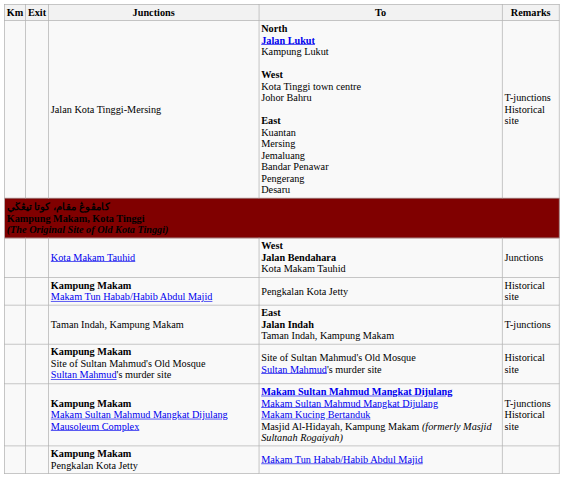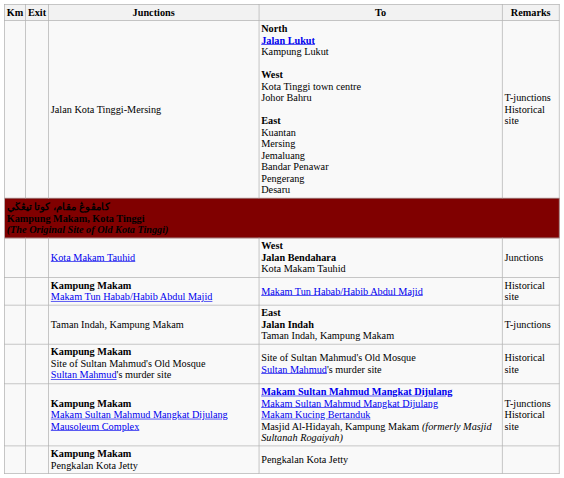(305, 291) Pengkalan Kota Jetty -> (342, 291) Makam Tun Habab/Habib Abdul Majid
(342, 459) Makam Tun Habab/Habib Abdul Majid -> (305, 459) Pengkalan Kota Jetty
